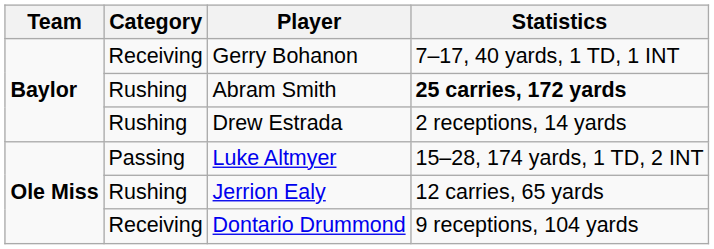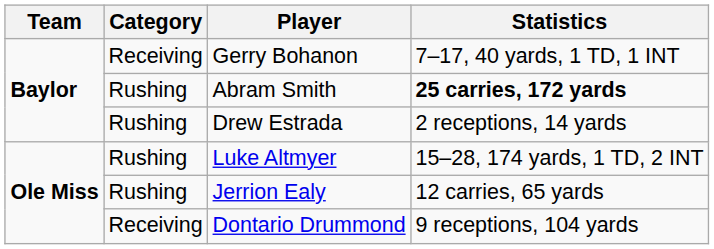(147, 157) Passing -> (148, 157) Rushing
